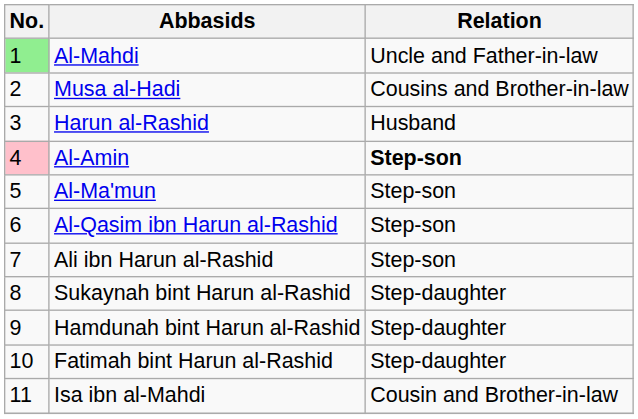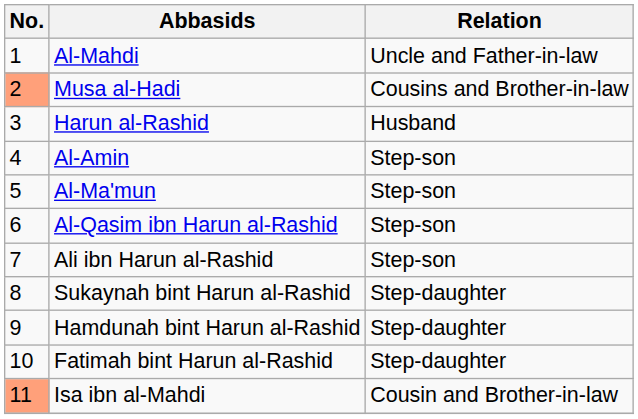(16, 55) lightgreen background -> (16, 55) no background
(16, 89) no background -> (16, 89) lightsalmon background
(16, 157) pink background -> (16, 157) no background
(416, 157) bold -> (413, 157) normal
(21, 395) no background -> (21, 395) lightsalmon background
